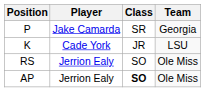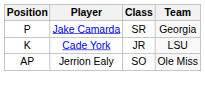- row: (27, 62)
(139, 78) bold -> (139, 62) normal
